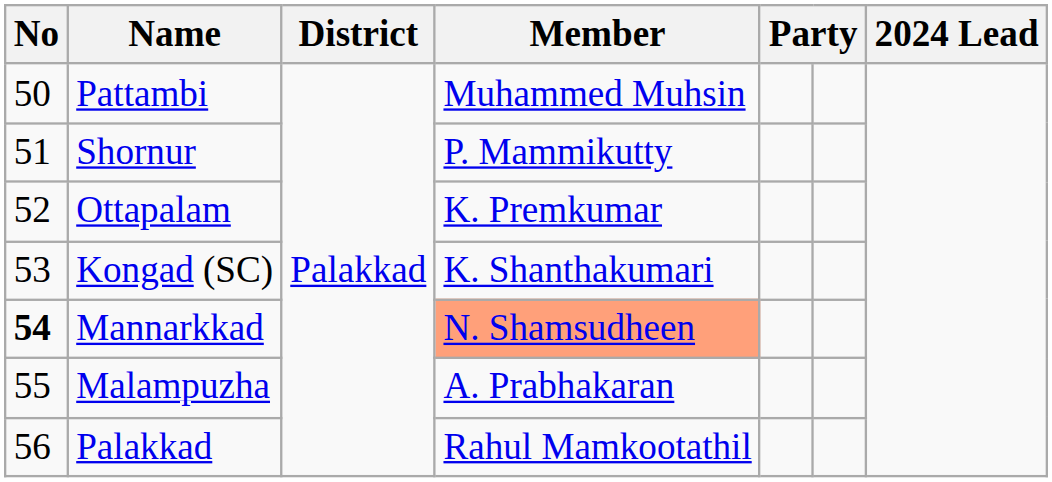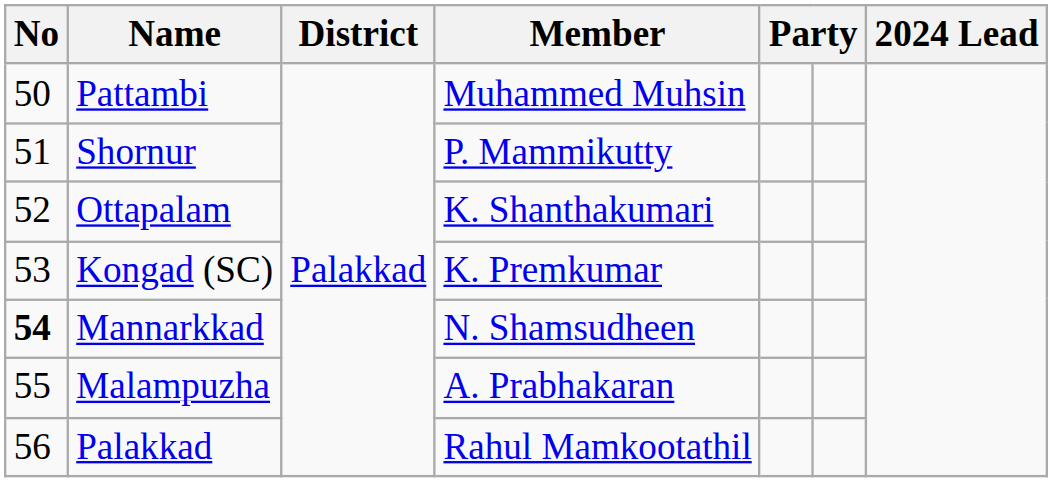(553, 210) K. Premkumar -> (579, 210) K. Shanthakumari
(579, 269) K. Shanthakumari -> (553, 269) K. Premkumar
(569, 328) lightsalmon background -> (569, 328) no background
